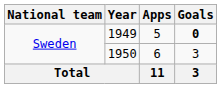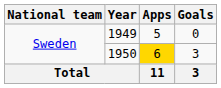(196, 34) bold -> (196, 34) normal
(157, 54) no background -> (157, 54) gold background
